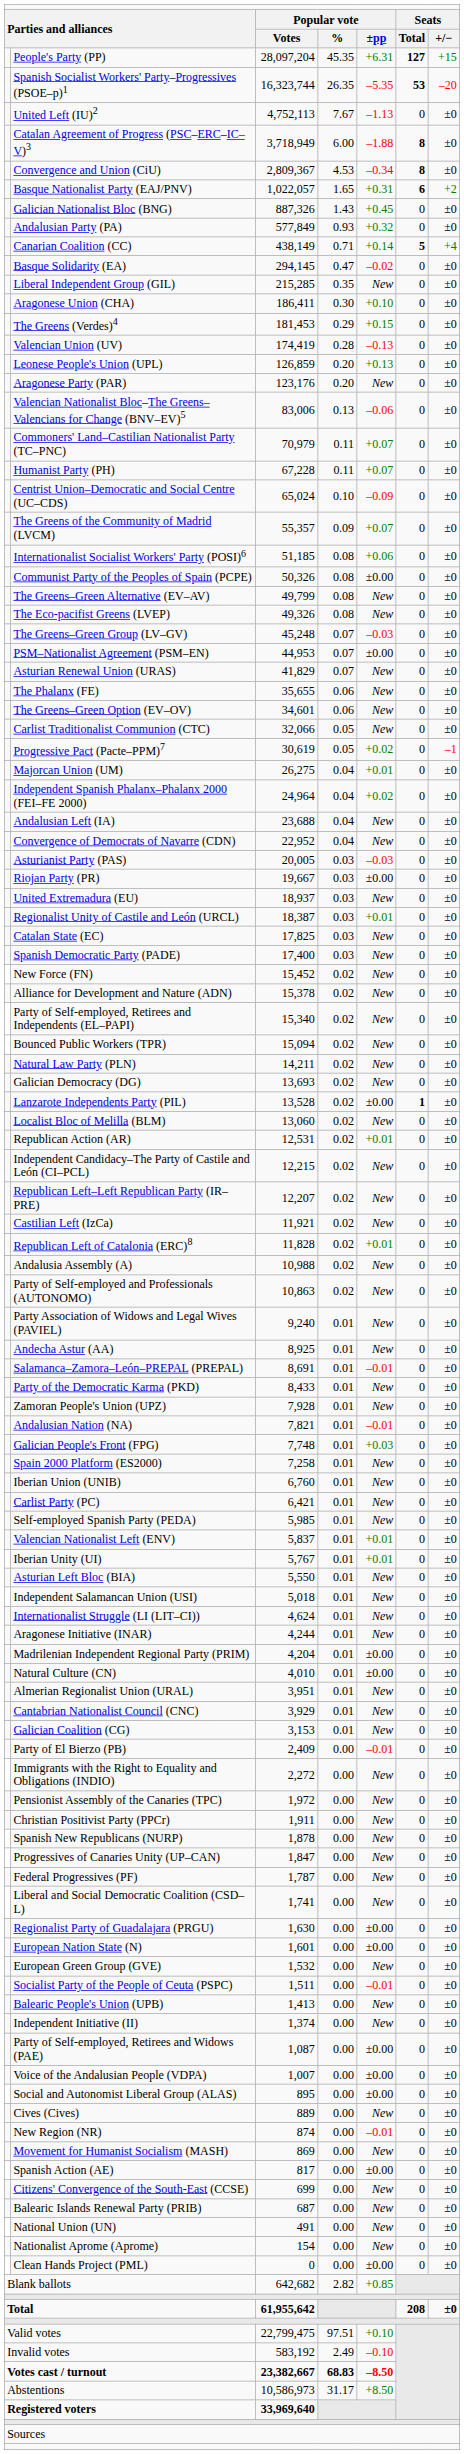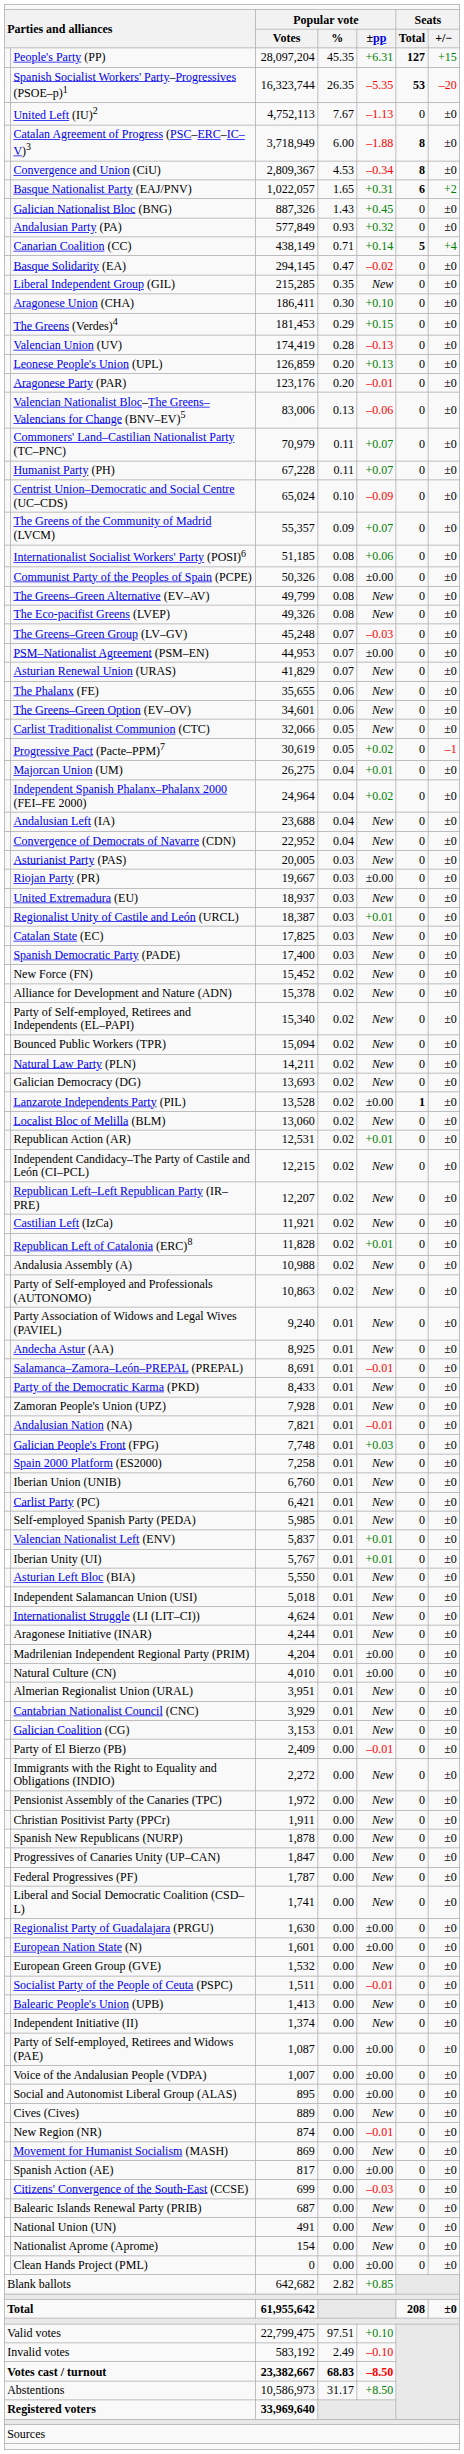(383, 383) New -> (380, 383) –0.01
(380, 859) –0.03 -> (383, 859) New
(383, 2189) New -> (380, 2189) –0.03
